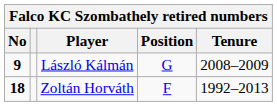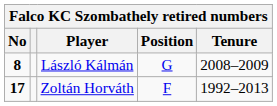(17, 64) 9 -> (17, 64) 8
(17, 88) 18 -> (17, 88) 17
